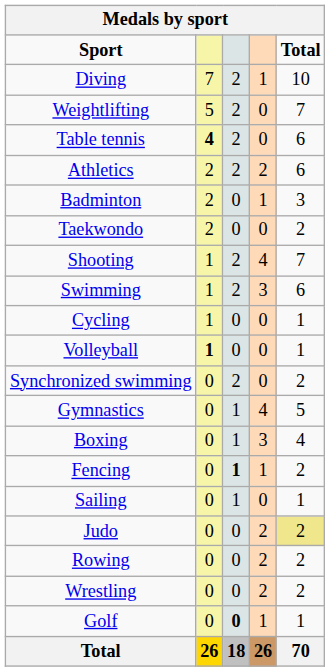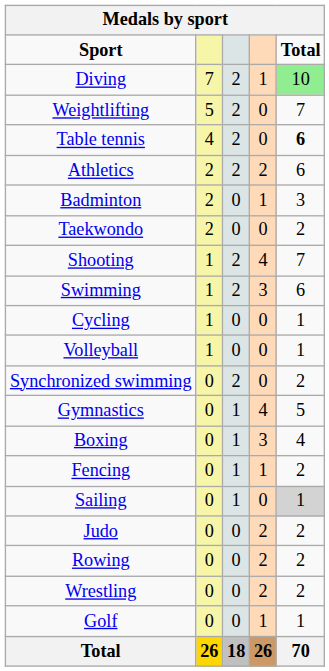(301, 79) no background -> (301, 79) lightgreen background
(209, 140) bold -> (209, 140) normal
(301, 140) normal -> (301, 140) bold
(209, 350) bold -> (209, 350) normal
(236, 470) bold -> (236, 470) normal
(301, 500) no background -> (301, 500) lightgrey background
(301, 530) khaki background -> (301, 530) no background
(236, 621) bold -> (236, 621) normal
